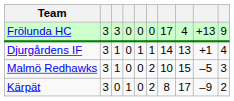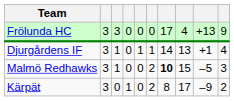(167, 68) normal -> (167, 68) bold
